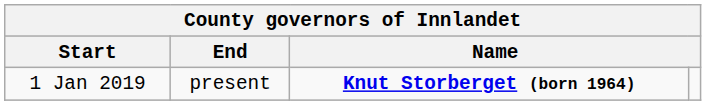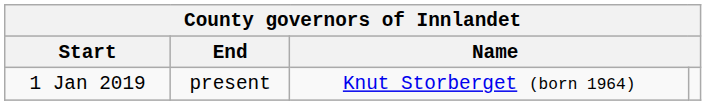(489, 84) bold -> (489, 84) normal
